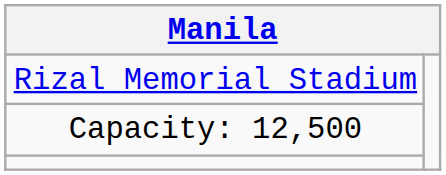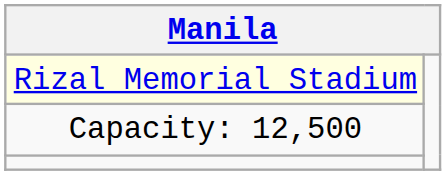(215, 80) no background -> (215, 80) lightyellow background
